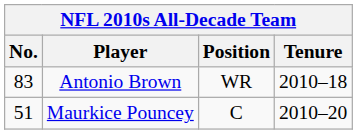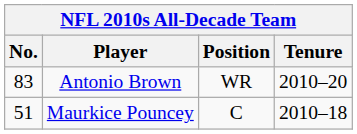(313, 81) 2010–18 -> (313, 81) 2010–20
(313, 112) 2010–20 -> (313, 112) 2010–18
